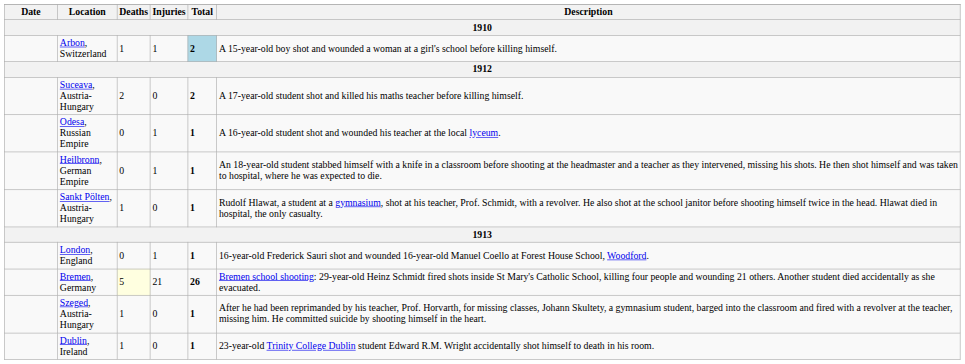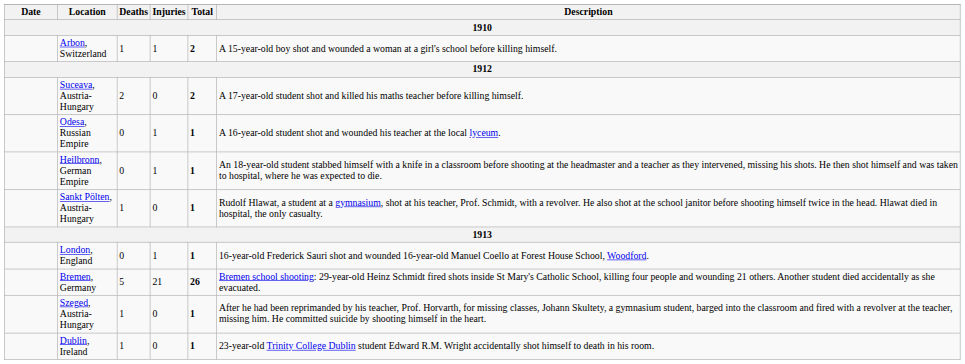(193, 48) lightblue background -> (193, 48) no background
(122, 282) lightyellow background -> (122, 282) no background
